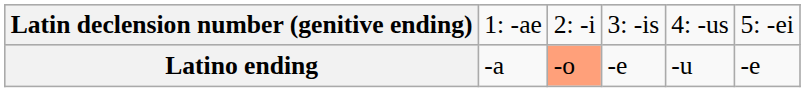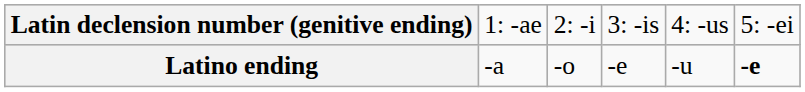(564, 65) lightsalmon background -> (564, 65) no background
(750, 65) normal -> (750, 65) bold
